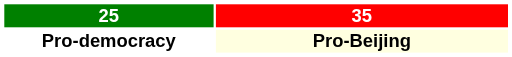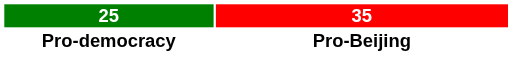(362, 41) lightyellow background -> (362, 41) no background
